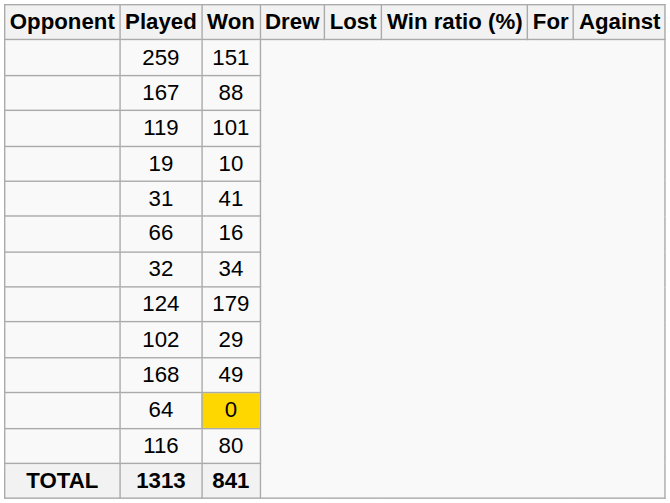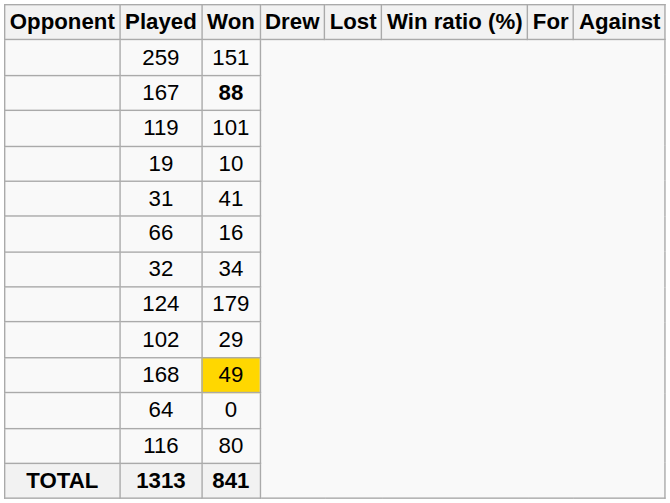(231, 92) normal -> (231, 92) bold
(231, 374) no background -> (231, 374) gold background
(231, 410) gold background -> (231, 410) no background
